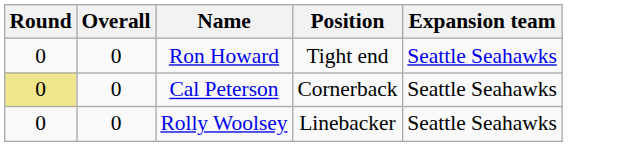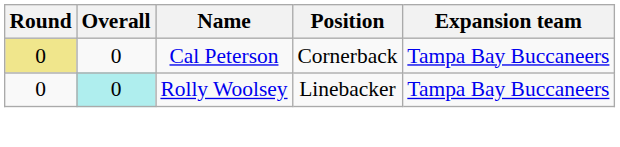- row: (224, 55)
(482, 89) Seattle Seahawks -> (508, 55) Tampa Bay Buccaneers
(116, 123) no background -> (116, 89) paleturquoise background
(482, 123) Seattle Seahawks -> (508, 89) Tampa Bay Buccaneers
